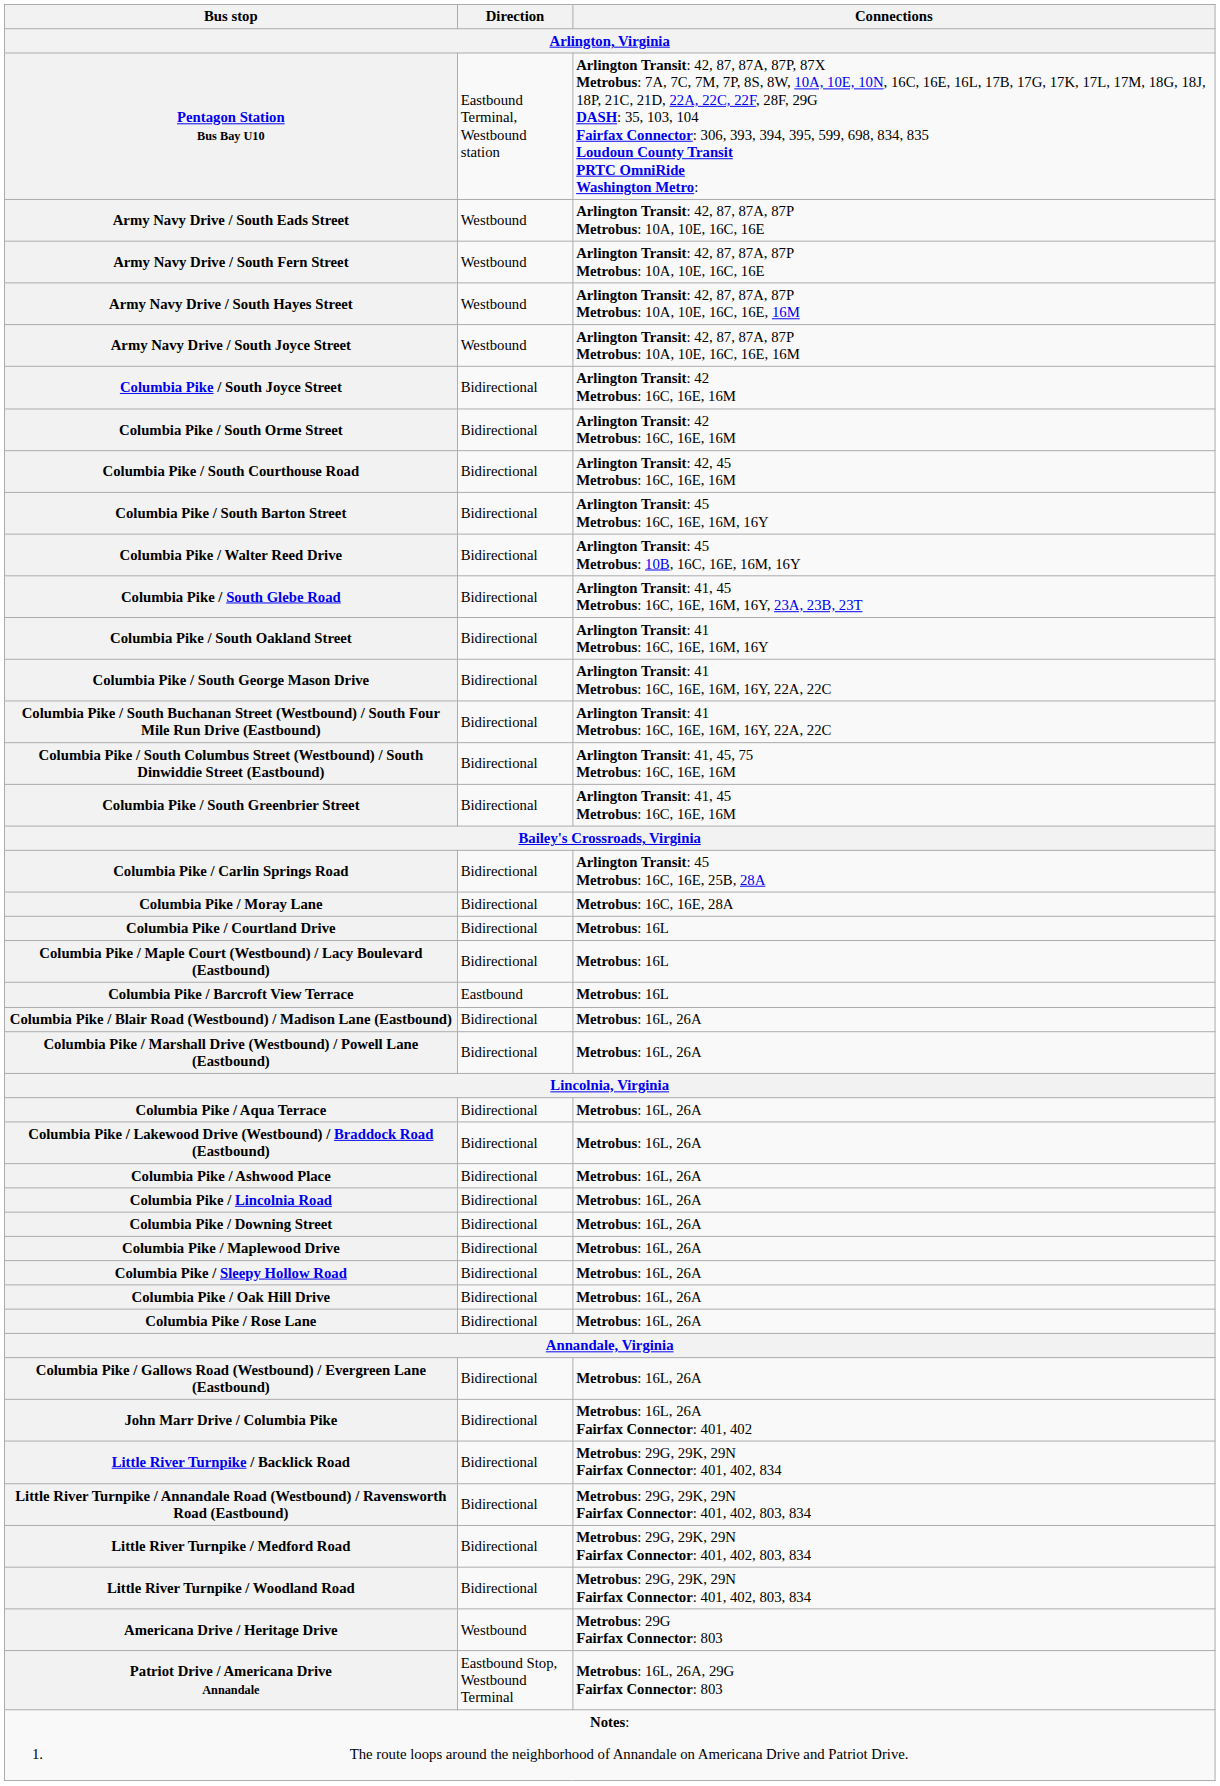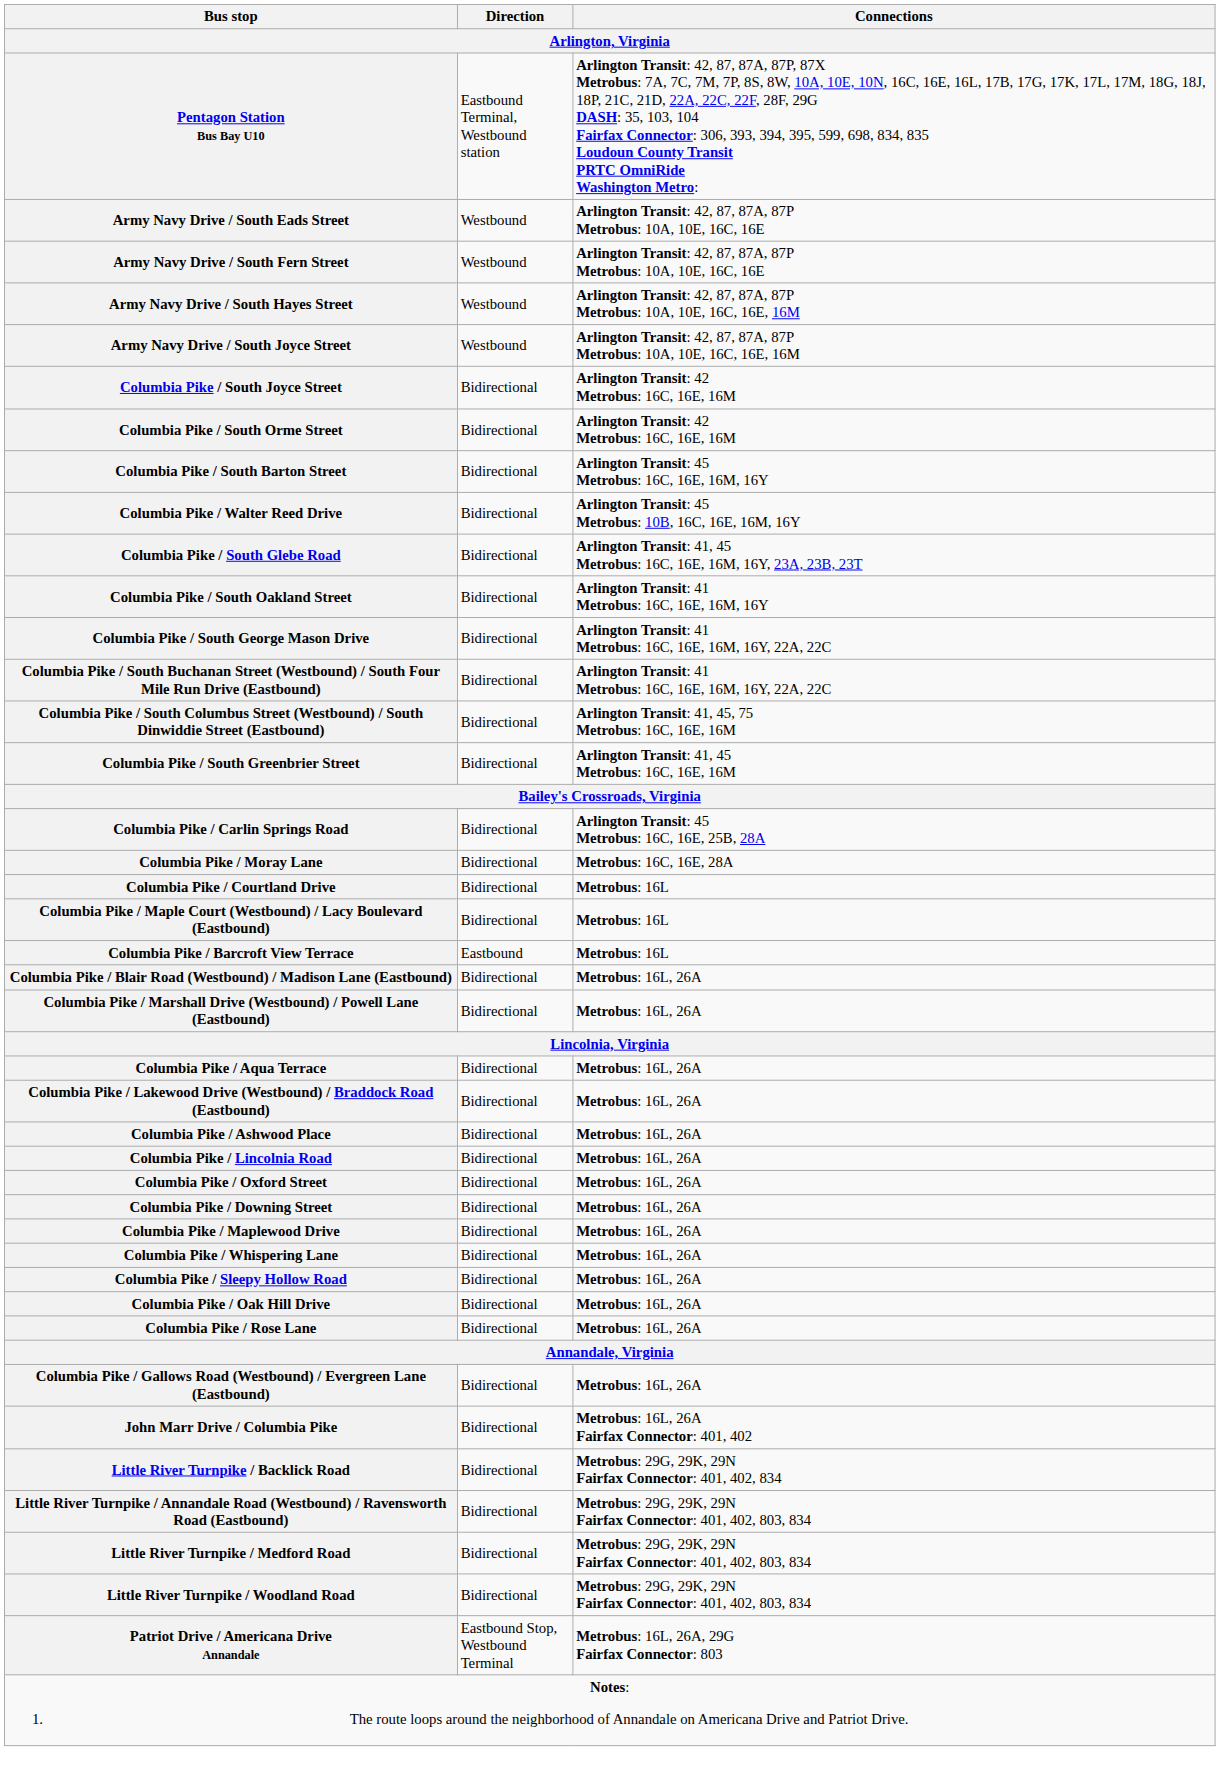- row: (231, 471)
+ row: (231, 1182)
+ row: (231, 1255)
- row: (231, 1629)
